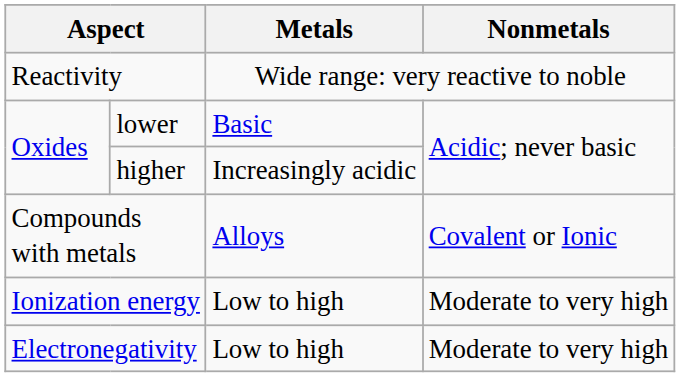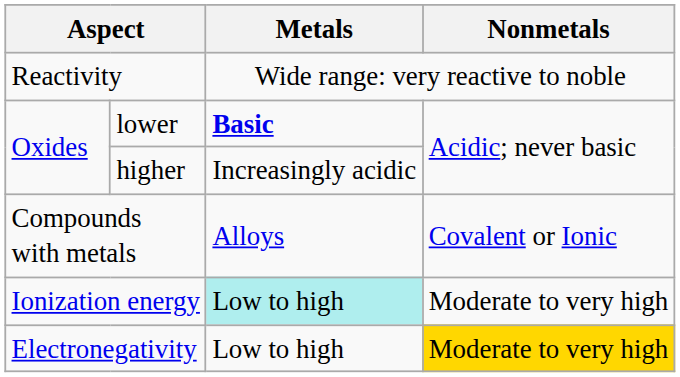(242, 123) normal -> (243, 123) bold
(278, 300) no background -> (278, 300) paleturquoise background
(548, 348) no background -> (548, 348) gold background
